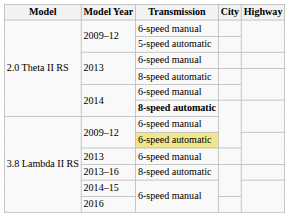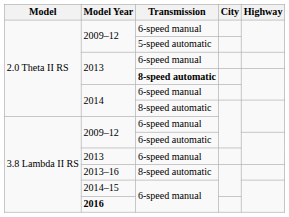(175, 76) normal -> (177, 76) bold
(177, 108) bold -> (175, 108) normal
(175, 140) khaki background -> (175, 140) no background
(94, 204) normal -> (94, 204) bold
